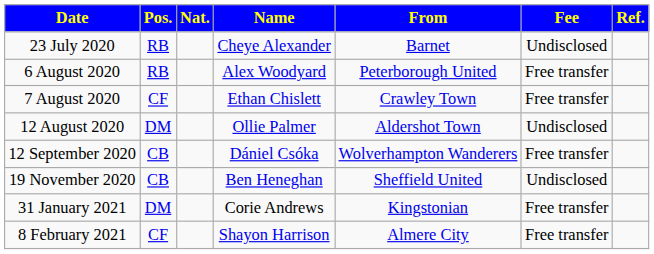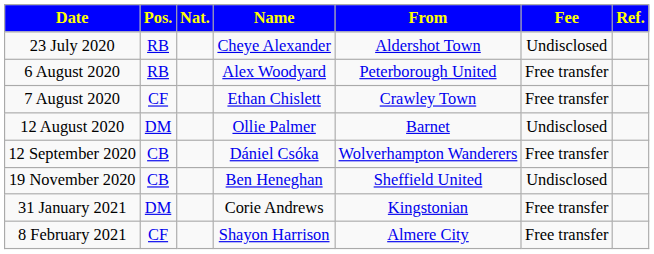(428, 45) Barnet -> (428, 45) Aldershot Town
(428, 126) Aldershot Town -> (428, 126) Barnet
